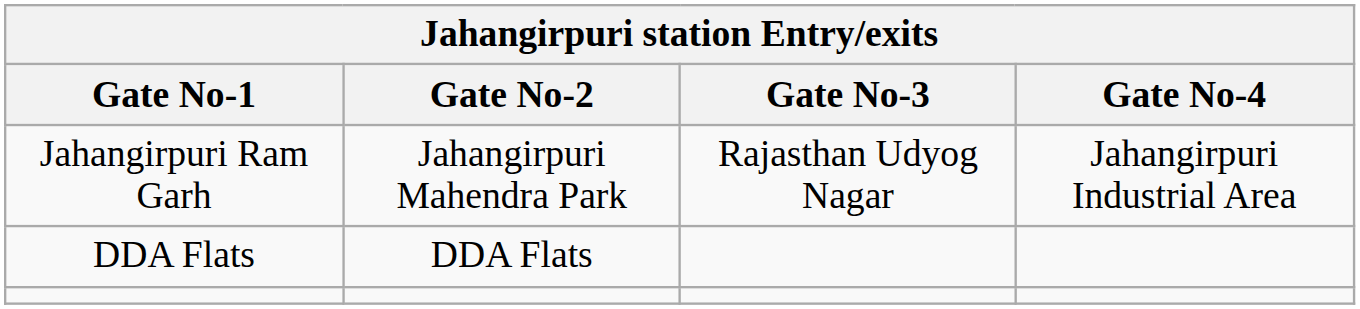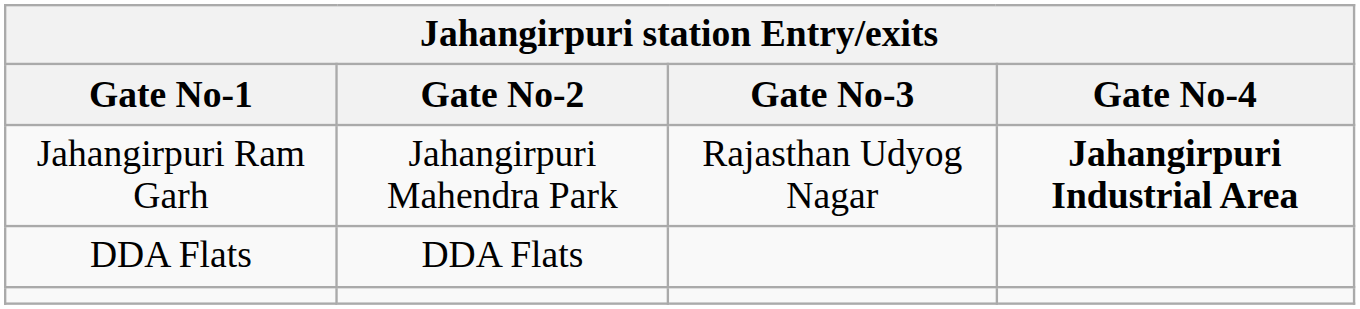(1184, 174) normal -> (1175, 174) bold
